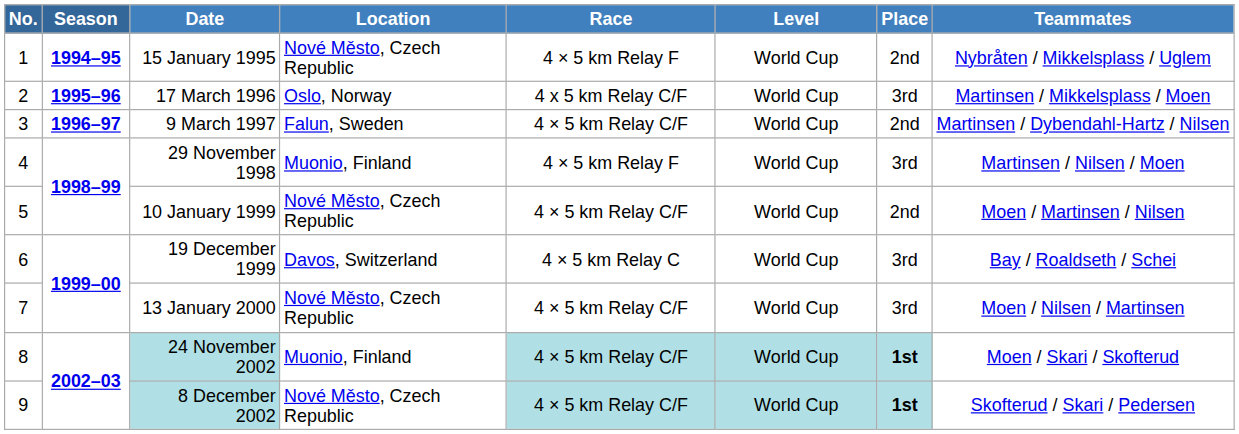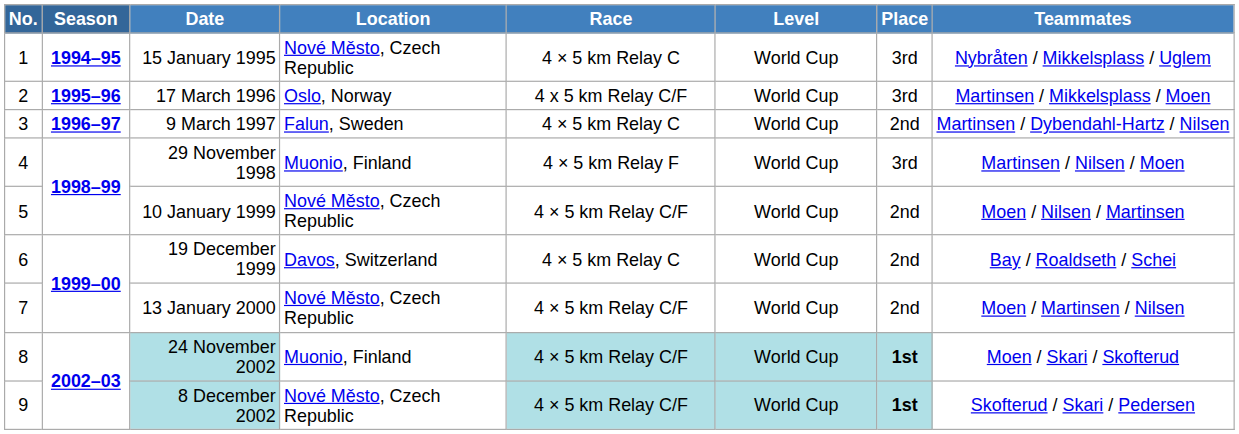(611, 57) 4 × 5 km Relay F -> (611, 57) 4 × 5 km Relay C
(905, 57) 2nd -> (905, 57) 3rd
(611, 124) 4 × 5 km Relay C/F -> (611, 124) 4 × 5 km Relay C
(1083, 211) Moen / Martinsen / Nilsen -> (1083, 211) Moen / Nilsen / Martinsen
(905, 260) 3rd -> (905, 260) 2nd
(905, 308) 3rd -> (905, 308) 2nd
(1083, 308) Moen / Nilsen / Martinsen -> (1083, 308) Moen / Martinsen / Nilsen
